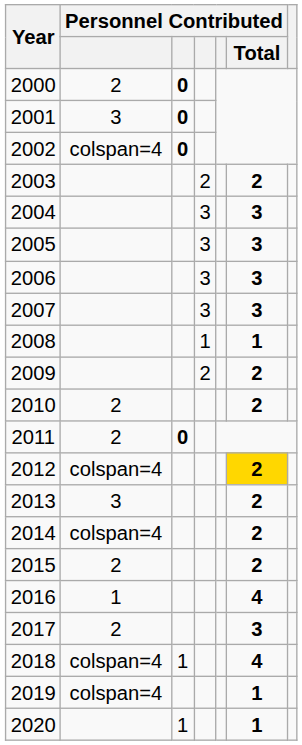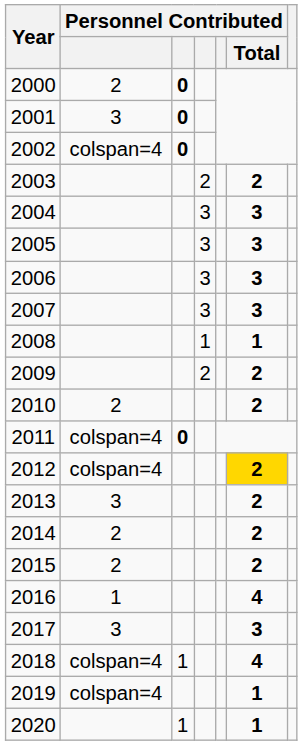(116, 437) 2 -> (116, 437) colspan=4
(116, 533) colspan=4 -> (116, 533) 2
(116, 629) 2 -> (116, 629) 3
